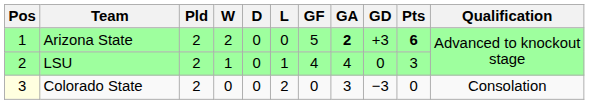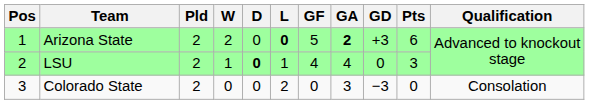(284, 39) normal -> (284, 39) bold
(414, 39) bold -> (414, 39) normal
(257, 63) normal -> (257, 63) bold
(22, 87) lightyellow background -> (22, 87) no background
